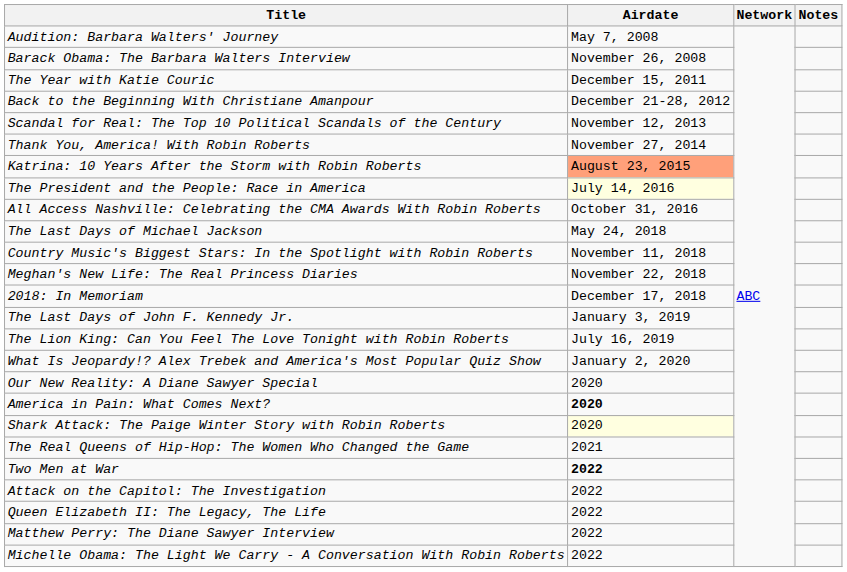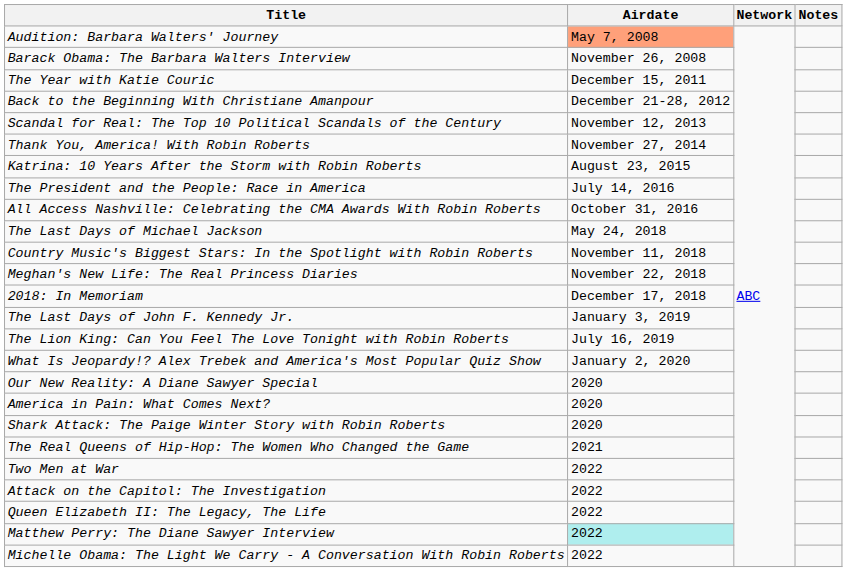(615, 37) no background -> (615, 37) lightsalmon background
(631, 167) lightsalmon background -> (631, 167) no background
(623, 188) lightyellow background -> (623, 188) no background
(587, 404) bold -> (587, 404) normal
(587, 426) lightyellow background -> (587, 426) no background
(587, 469) bold -> (587, 469) normal
(587, 534) no background -> (587, 534) paleturquoise background
